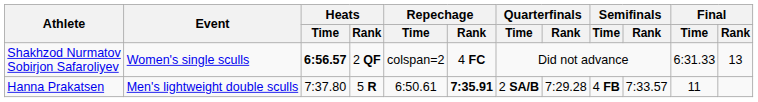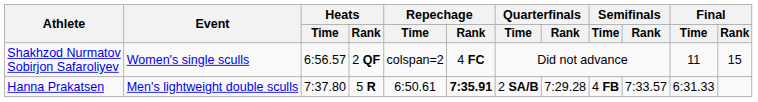(325, 60) bold -> (325, 60) normal
(694, 60) 6:31.33 -> (694, 60) 11
(735, 60) 13 -> (735, 60) 15
(694, 87) 11 -> (694, 87) 6:31.33
